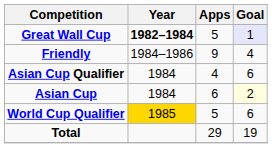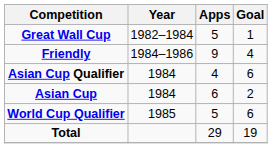(162, 35) bold -> (162, 35) normal
(250, 35) lavender background -> (250, 35) no background
(250, 94) lightyellow background -> (250, 94) no background
(162, 114) gold background -> (162, 114) no background
